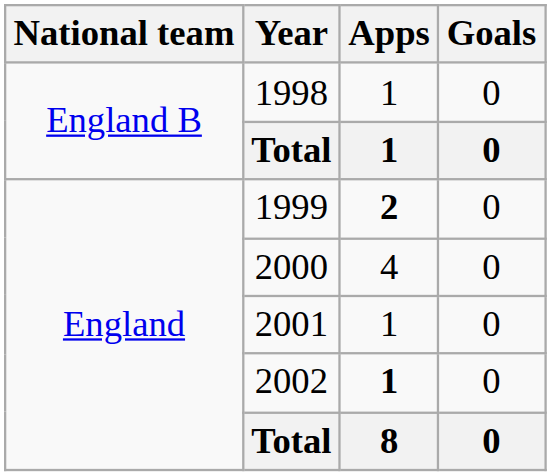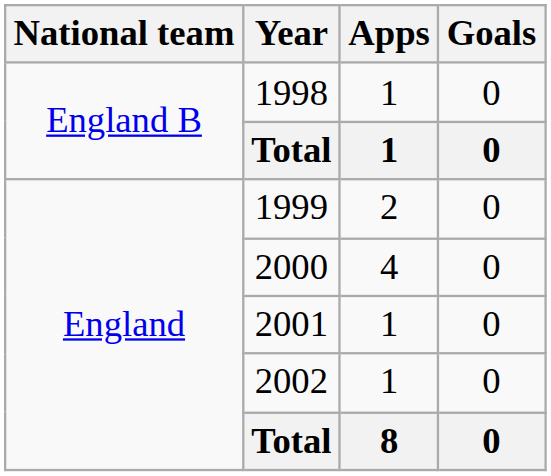(389, 207) bold -> (389, 207) normal
(389, 382) bold -> (389, 382) normal
